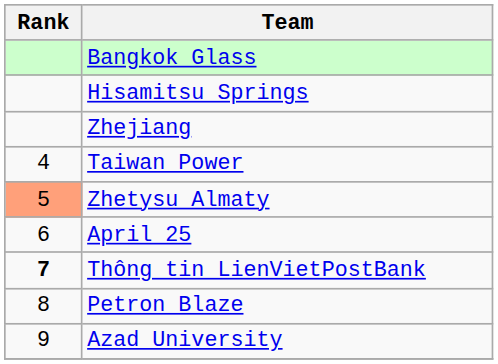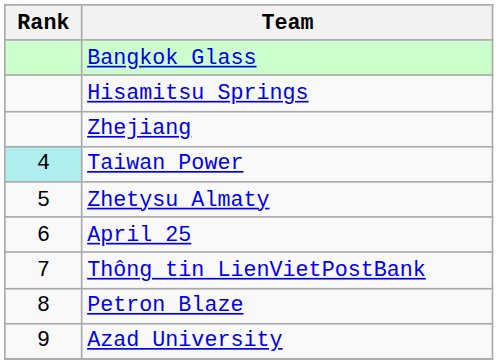(43, 164) no background -> (43, 164) paleturquoise background
(43, 199) lightsalmon background -> (43, 199) no background
(43, 270) bold -> (43, 270) normal
